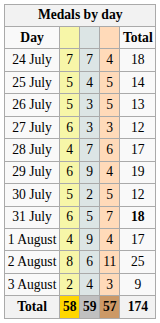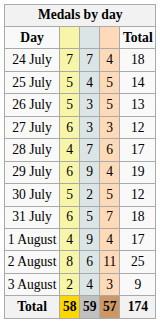(138, 217) bold -> (138, 217) normal
